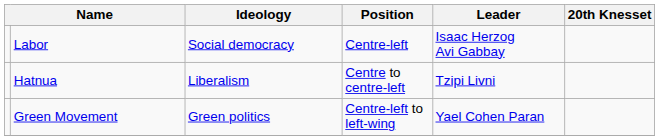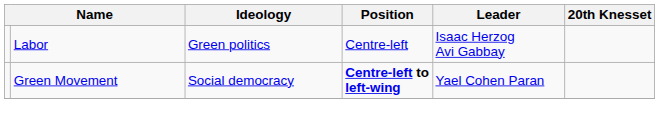(241, 44) Social democracy -> (229, 44) Green politics
- row: (35, 80)
(229, 116) Green politics -> (241, 80) Social democracy
(384, 116) normal -> (387, 80) bold
